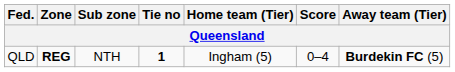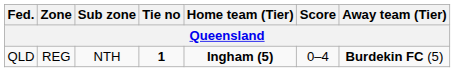(56, 56) bold -> (56, 56) normal
(240, 56) normal -> (240, 56) bold
